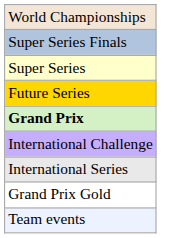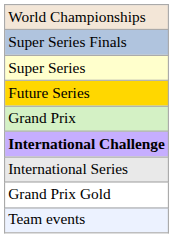(46, 118) bold -> (42, 118) normal
(81, 143) normal -> (87, 143) bold
